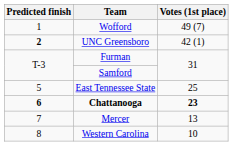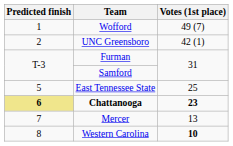(39, 42) bold -> (39, 42) normal
(39, 103) no background -> (39, 103) khaki background
(193, 133) normal -> (193, 133) bold
